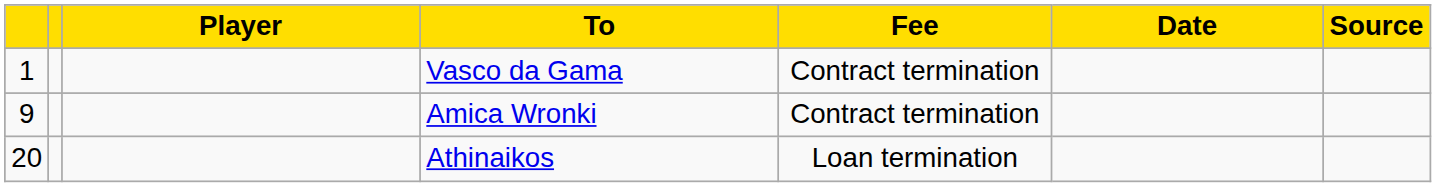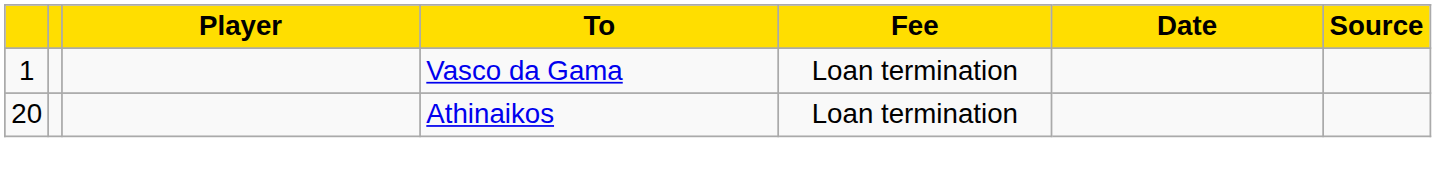(915, 70) Contract termination -> (915, 70) Loan termination
- row: (511, 114)
